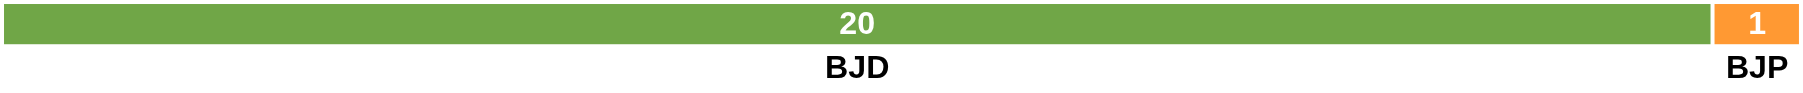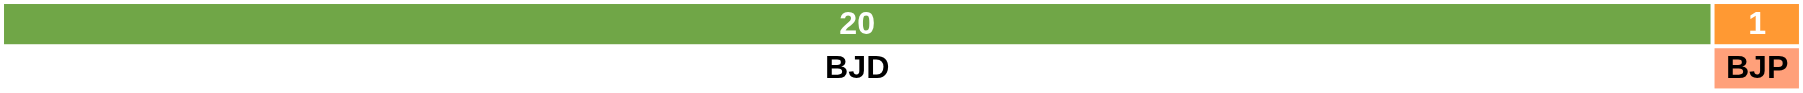(1757, 67) no background -> (1757, 67) lightsalmon background
